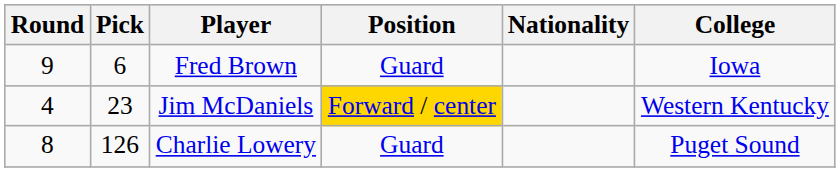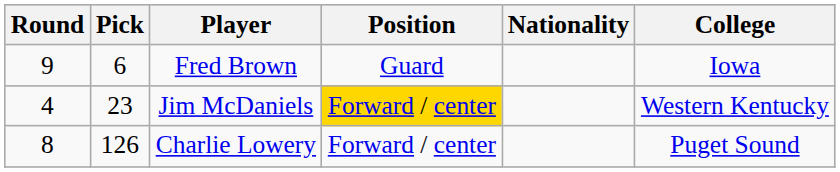(412, 145) Guard -> (412, 145) Forward / center
